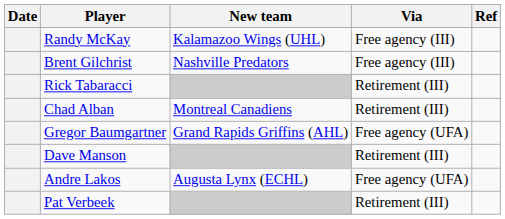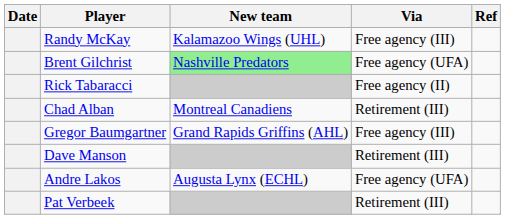(231, 62) no background -> (231, 62) lightgreen background
(405, 62) Free agency (III) -> (412, 62) Free agency (UFA)
(402, 86) Retirement (III) -> (402, 86) Free agency (II)
(412, 132) Free agency (UFA) -> (405, 132) Free agency (III)
